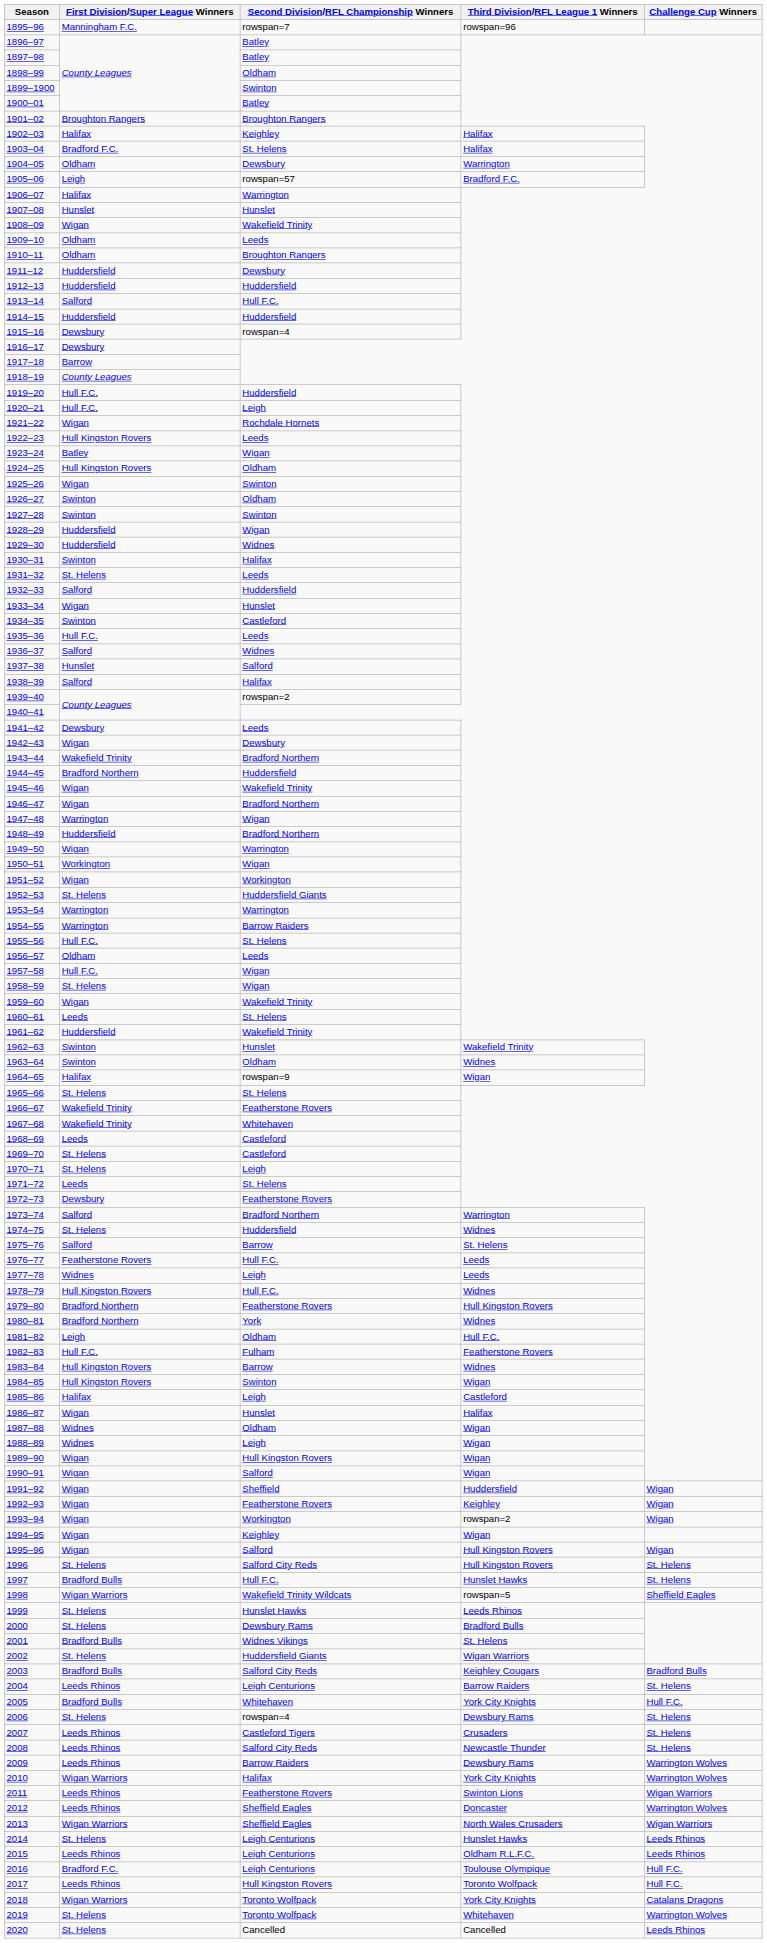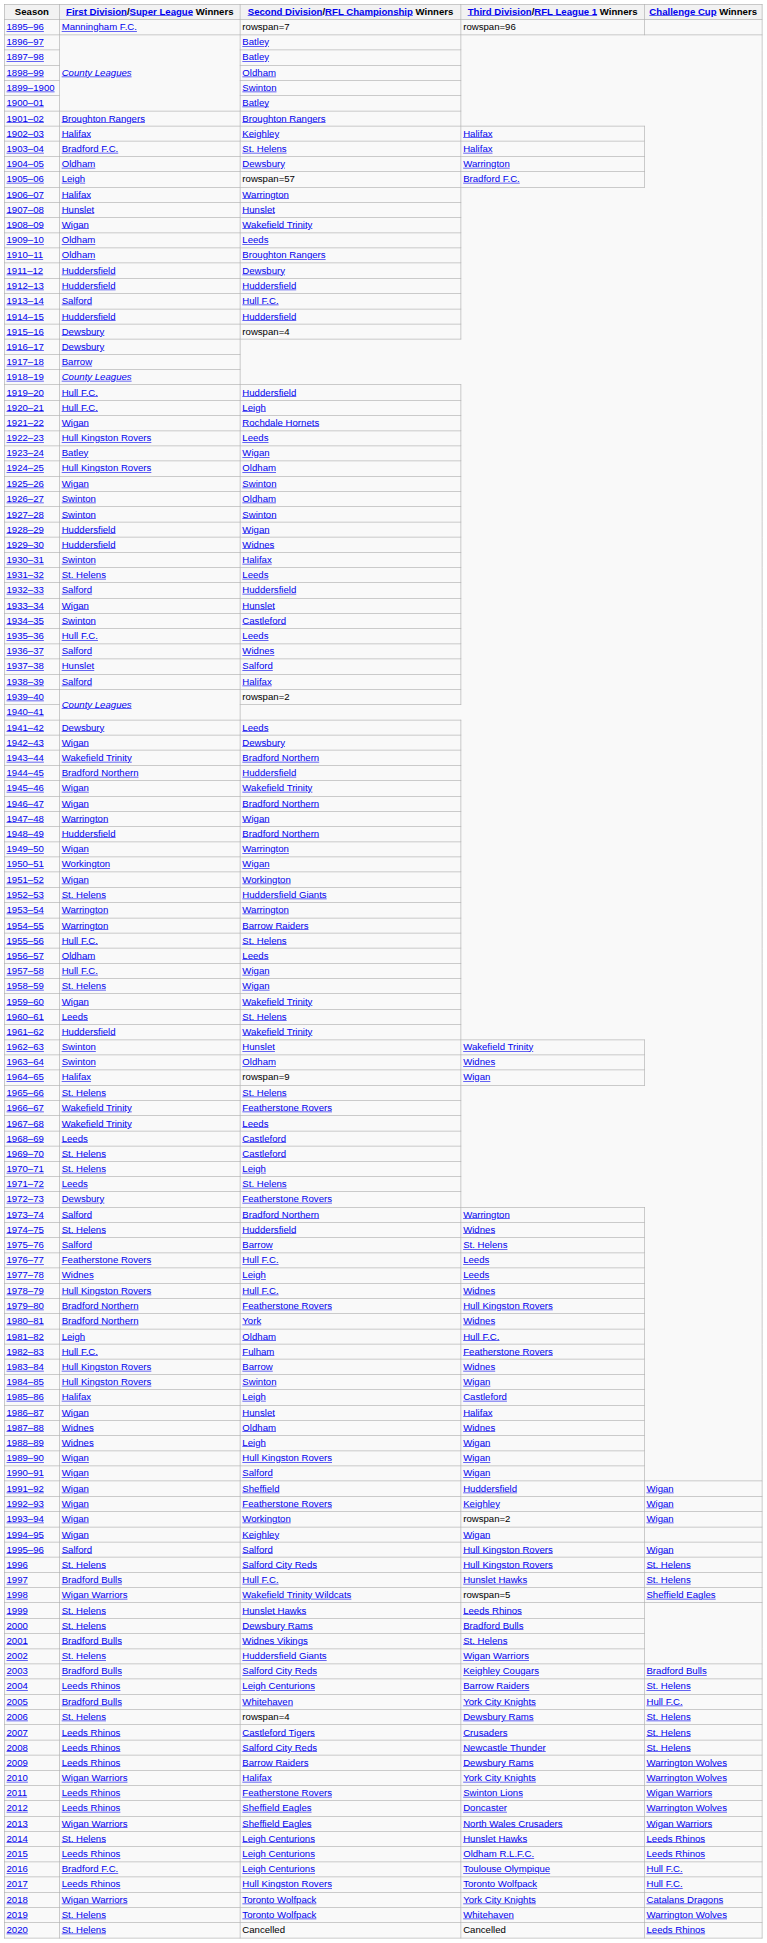(268, 1123) Whitehaven -> (255, 1123) Leeds
(477, 1428) Wigan -> (479, 1428) Widnes
(75, 1549) Wigan -> (77, 1549) Salford
